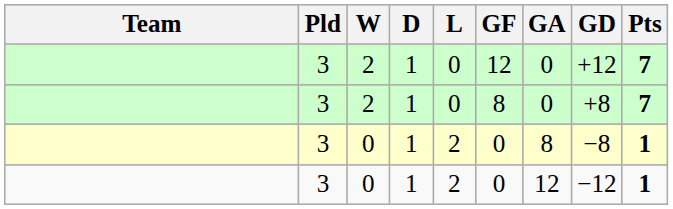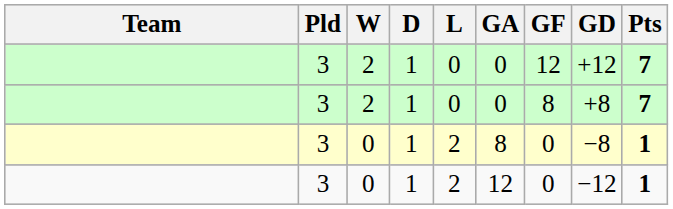columns swapped: (499, 24) <-> (547, 24)
